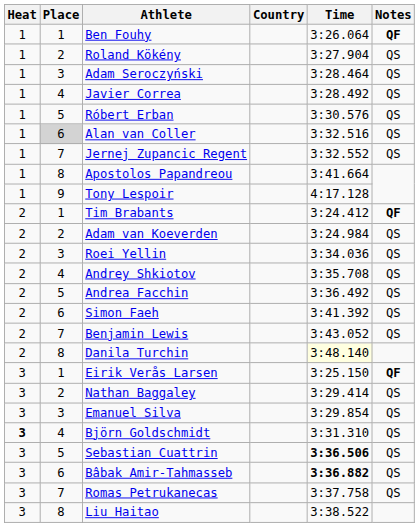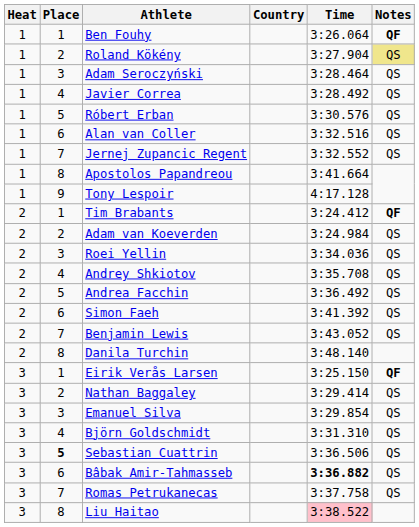(393, 54) no background -> (393, 54) khaki background
(61, 134) lightgrey background -> (61, 134) no background
(340, 353) lightyellow background -> (340, 353) no background
(22, 433) bold -> (22, 433) normal
(61, 453) normal -> (61, 453) bold
(340, 453) bold -> (340, 453) normal
(340, 512) no background -> (340, 512) pink background
